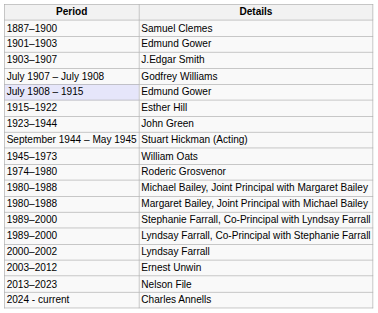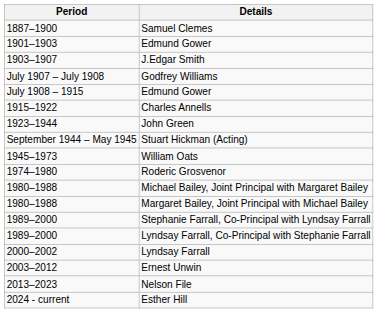(45, 92) lavender background -> (45, 92) no background
(164, 108) Esther Hill -> (176, 108) Charles Annells
(176, 300) Charles Annells -> (164, 300) Esther Hill
